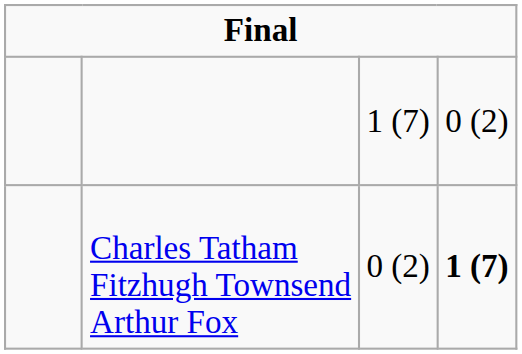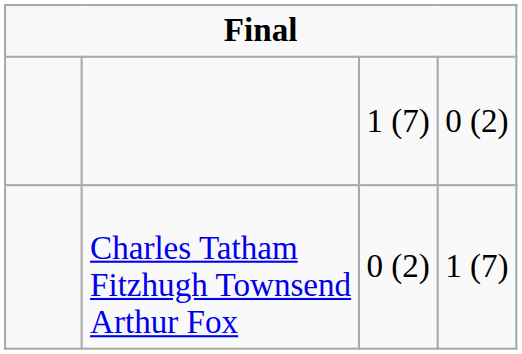(477, 266) bold -> (477, 266) normal
